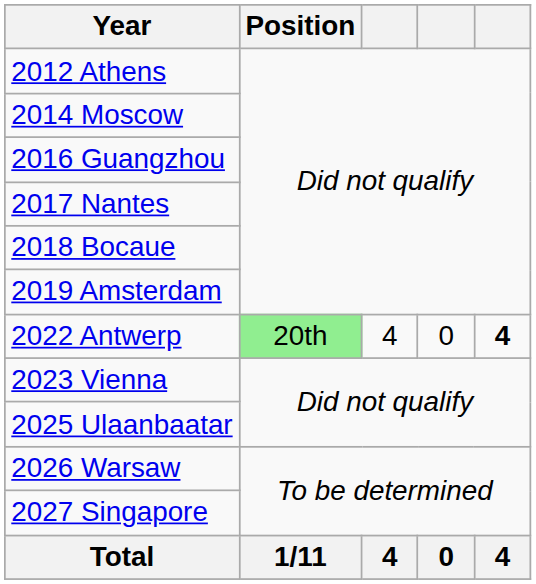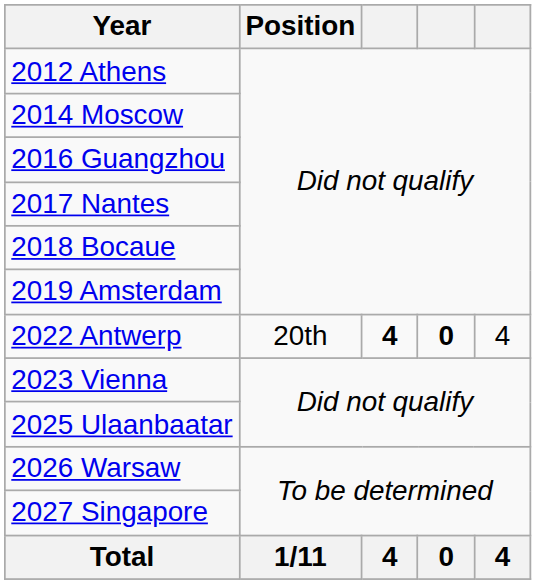(300, 335) lightgreen background -> (300, 335) no background
(390, 335) normal -> (390, 335) bold
(446, 335) normal -> (446, 335) bold
(503, 335) bold -> (503, 335) normal
